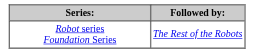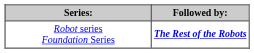(198, 34) normal -> (200, 34) bold
